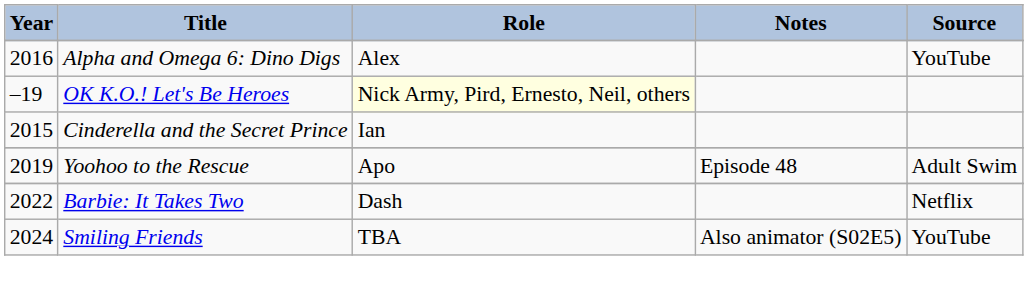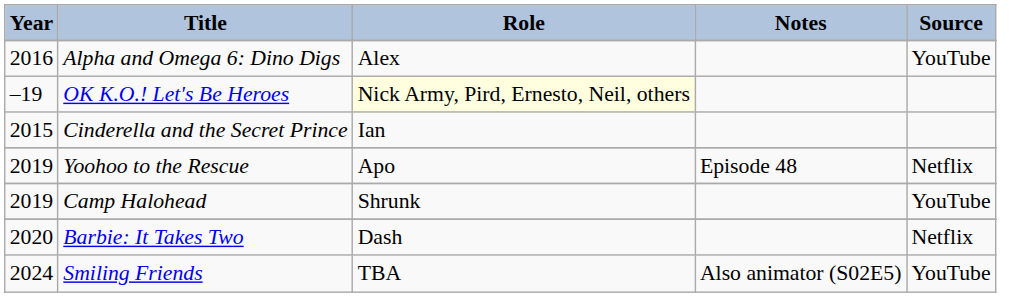(964, 165) Adult Swim -> (942, 165) Netflix
+ row: (135, 201)
(31, 201) 2022 -> (31, 237) 2020
